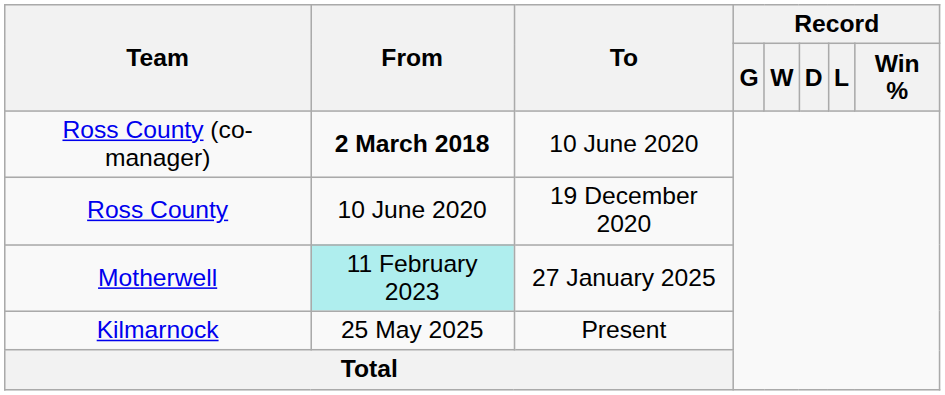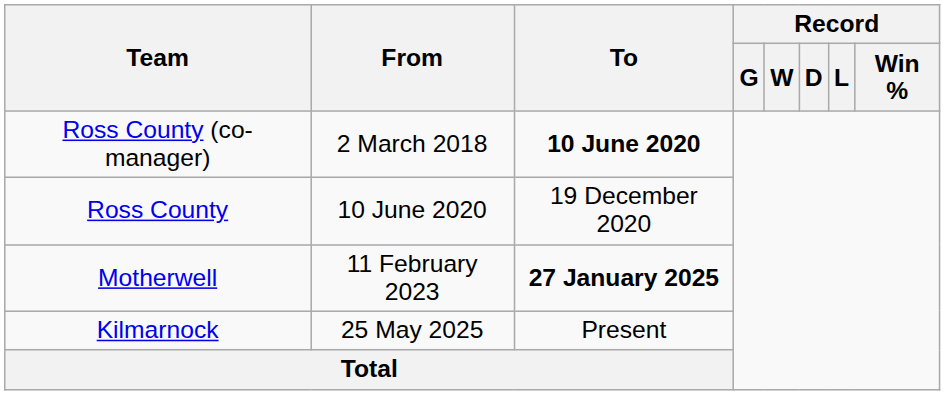(412, 143) bold -> (412, 143) normal
(624, 143) normal -> (624, 143) bold
(412, 277) paleturquoise background -> (412, 277) no background
(624, 277) normal -> (624, 277) bold
